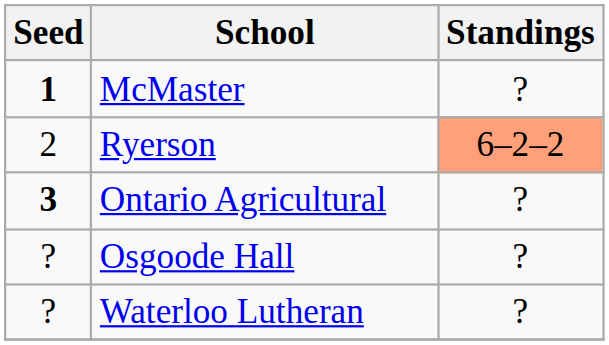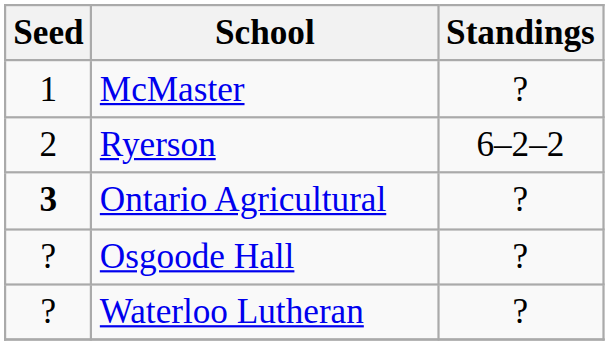(48, 88) bold -> (48, 88) normal
(520, 144) lightsalmon background -> (520, 144) no background
